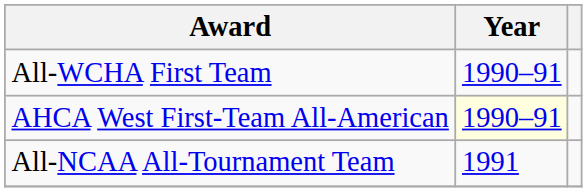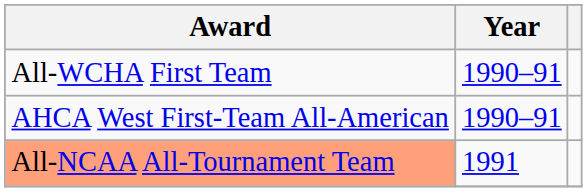(512, 117) lightyellow background -> (512, 117) no background
(203, 162) no background -> (203, 162) lightsalmon background
